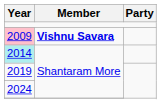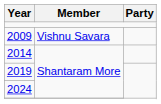(19, 36) pink background -> (19, 36) no background
(76, 36) bold -> (73, 36) normal
(19, 54) paleturquoise background -> (19, 54) no background
